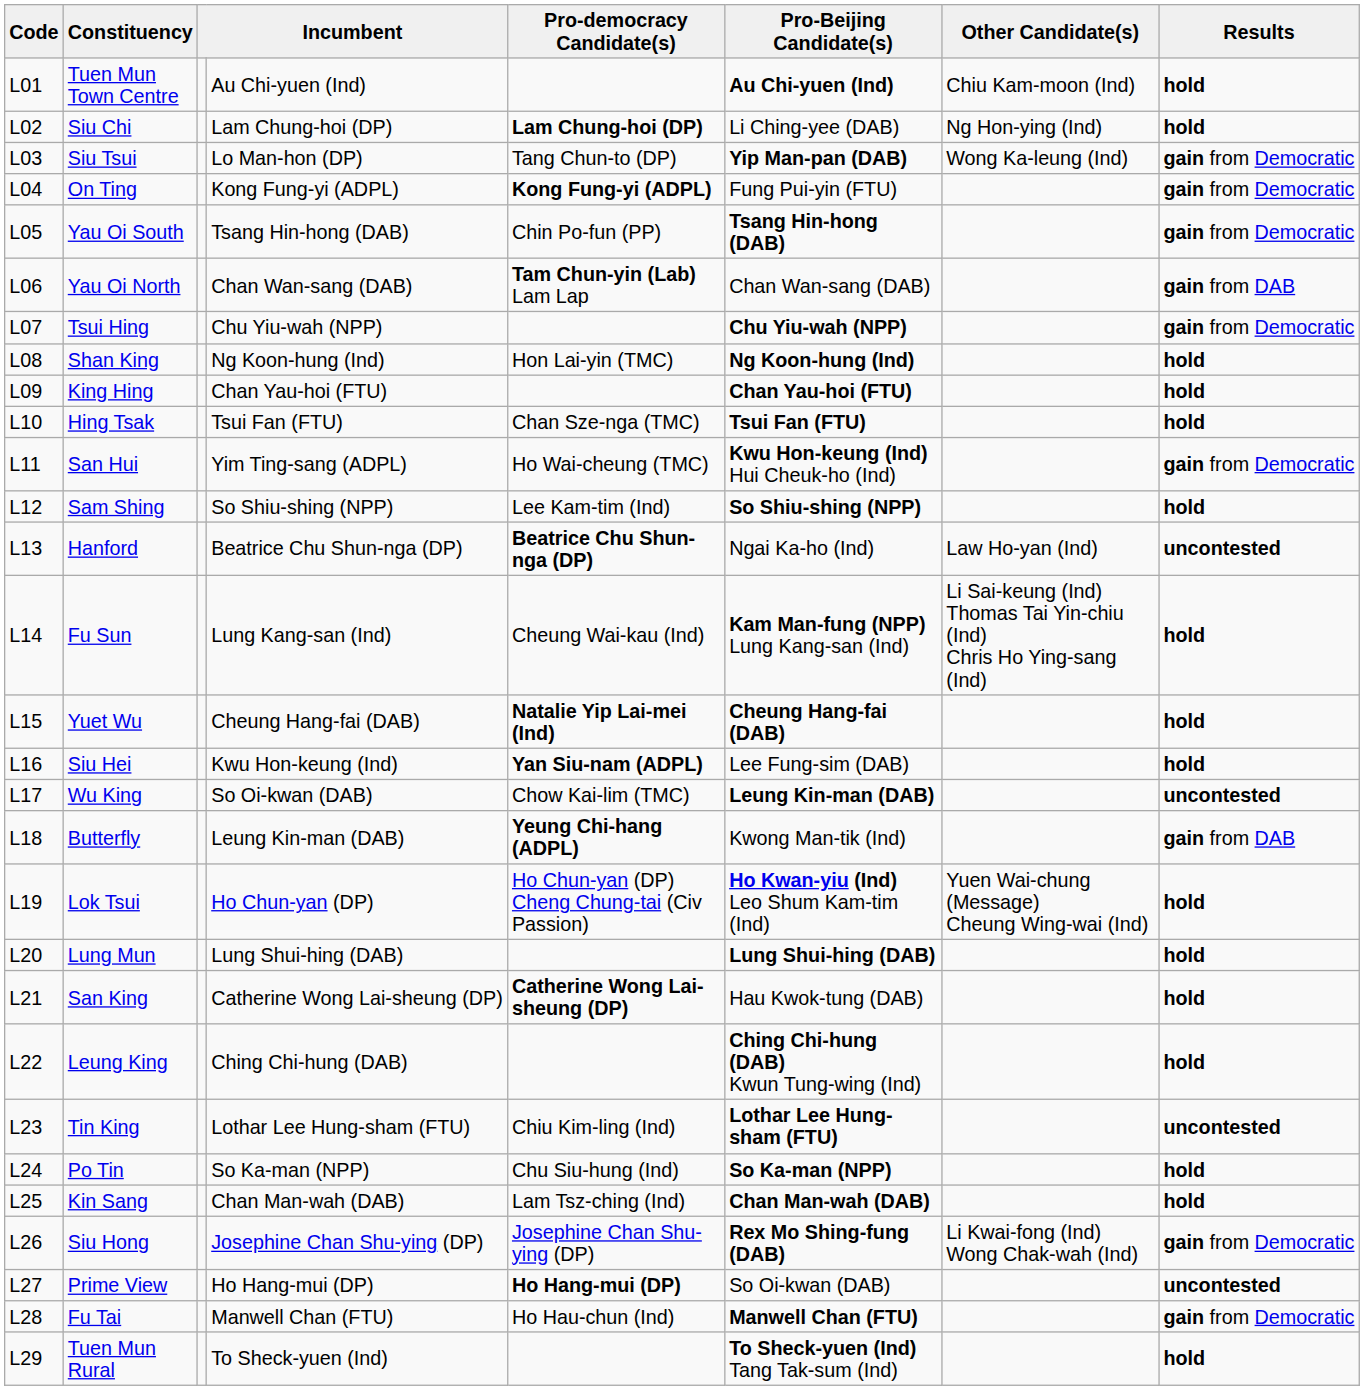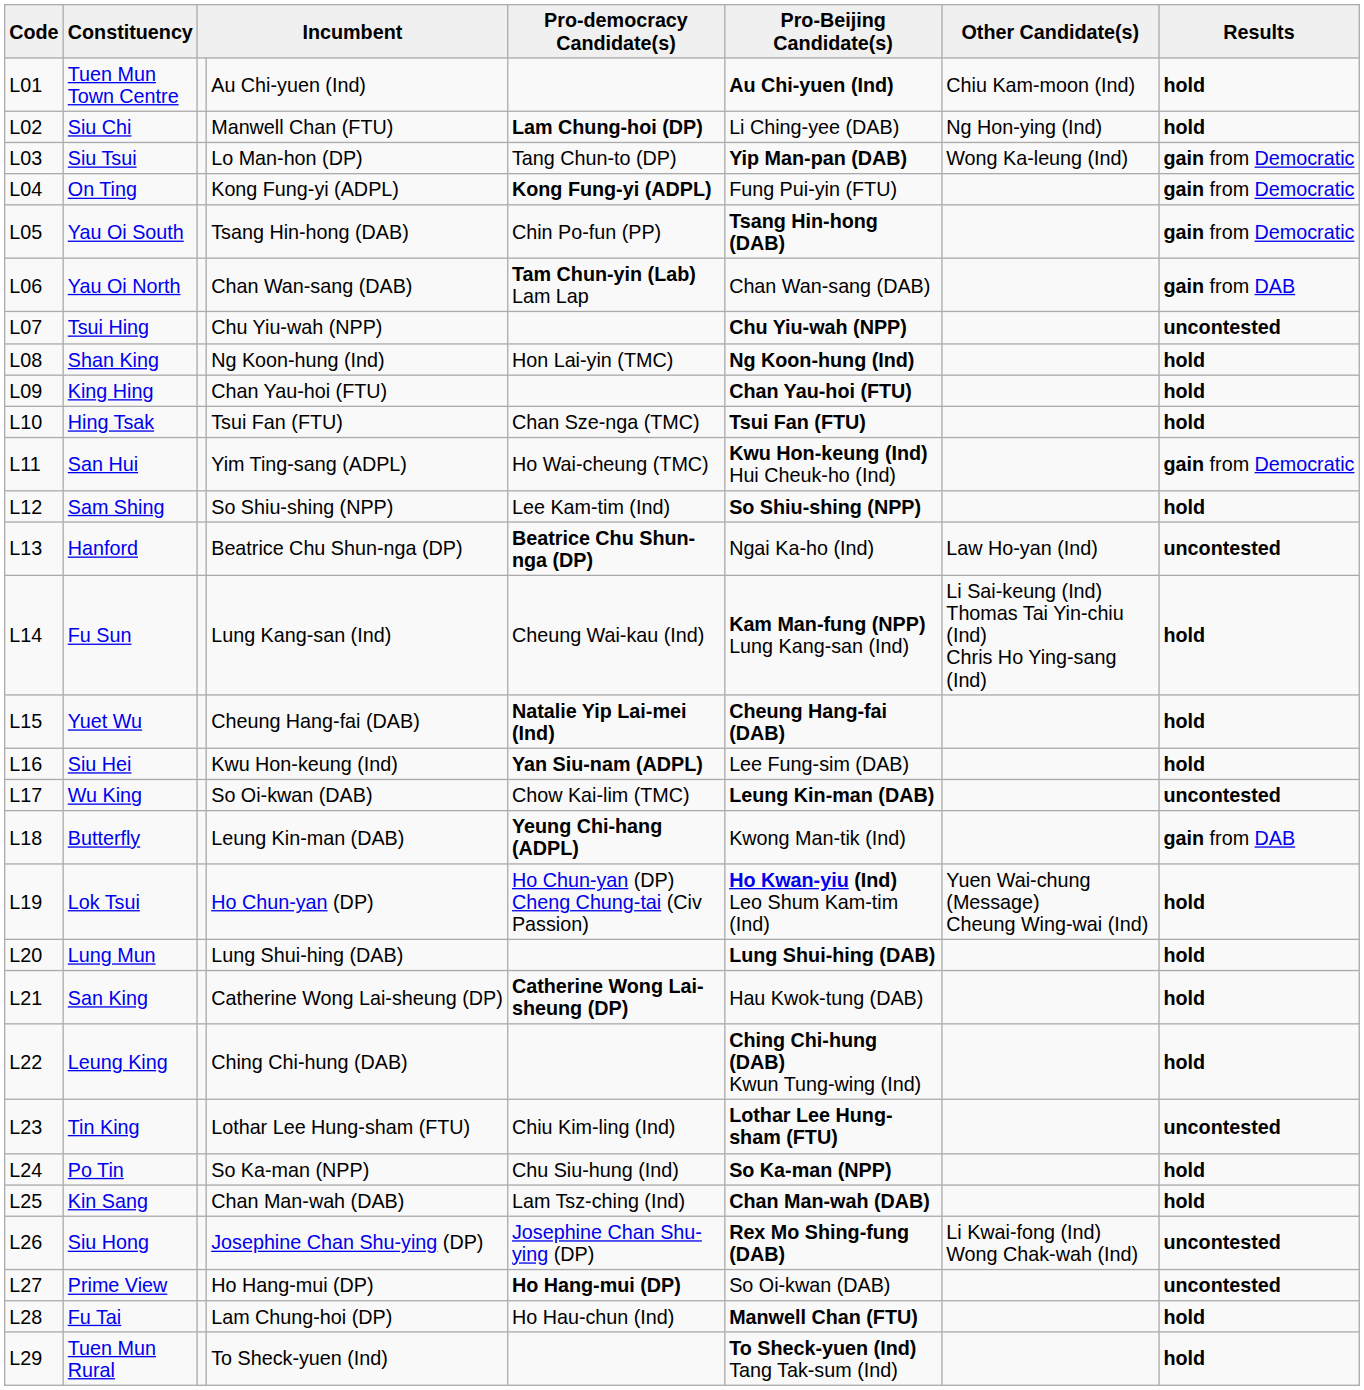(302, 127) Lam Chung-hoi (DP) -> (302, 127) Manwell Chan (FTU)
(1259, 328) gain from Democratic -> (1222, 328) uncontested
(1259, 1243) gain from Democratic -> (1222, 1243) uncontested
(302, 1316) Manwell Chan (FTU) -> (302, 1316) Lam Chung-hoi (DP)
(1259, 1316) gain from Democratic -> (1184, 1316) hold
